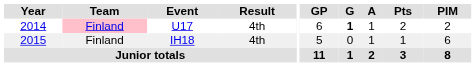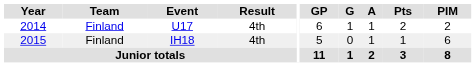(105, 26) pink background -> (105, 26) no background
(350, 26) bold -> (350, 26) normal
